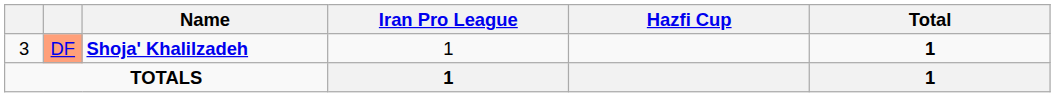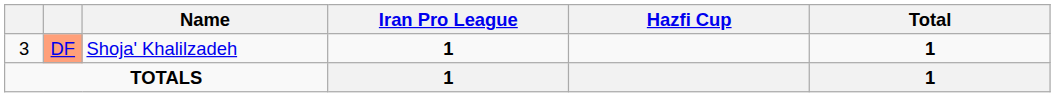(167, 48) bold -> (162, 48) normal
(448, 48) normal -> (448, 48) bold
